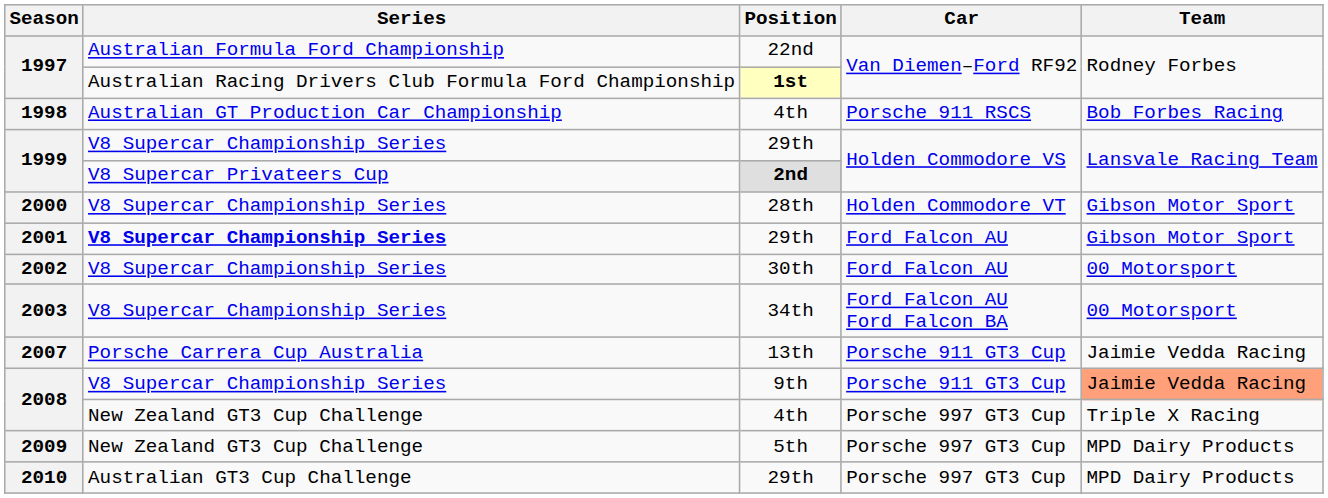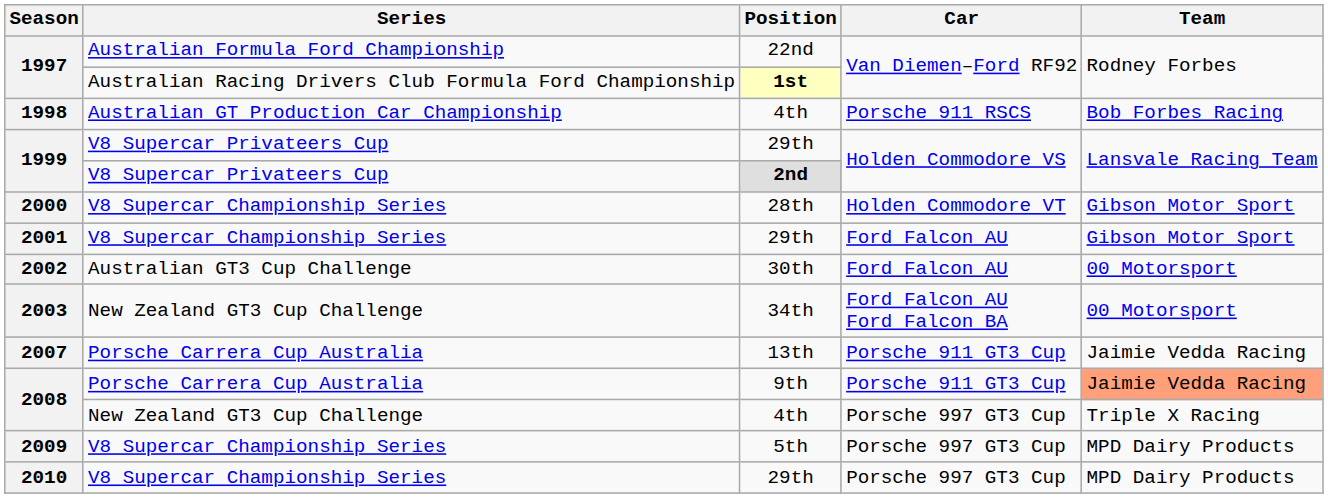(267, 145) V8 Supercar Championship Series -> (238, 145) V8 Supercar Privateers Cup
(267, 238) bold -> (267, 238) normal
(267, 269) V8 Supercar Championship Series -> (250, 269) Australian GT3 Cup Challenge
(267, 312) V8 Supercar Championship Series -> (256, 312) New Zealand GT3 Cup Challenge
(267, 385) V8 Supercar Championship Series -> (256, 385) Porsche Carrera Cup Australia
(256, 447) New Zealand GT3 Cup Challenge -> (267, 447) V8 Supercar Championship Series
(250, 478) Australian GT3 Cup Challenge -> (267, 478) V8 Supercar Championship Series
